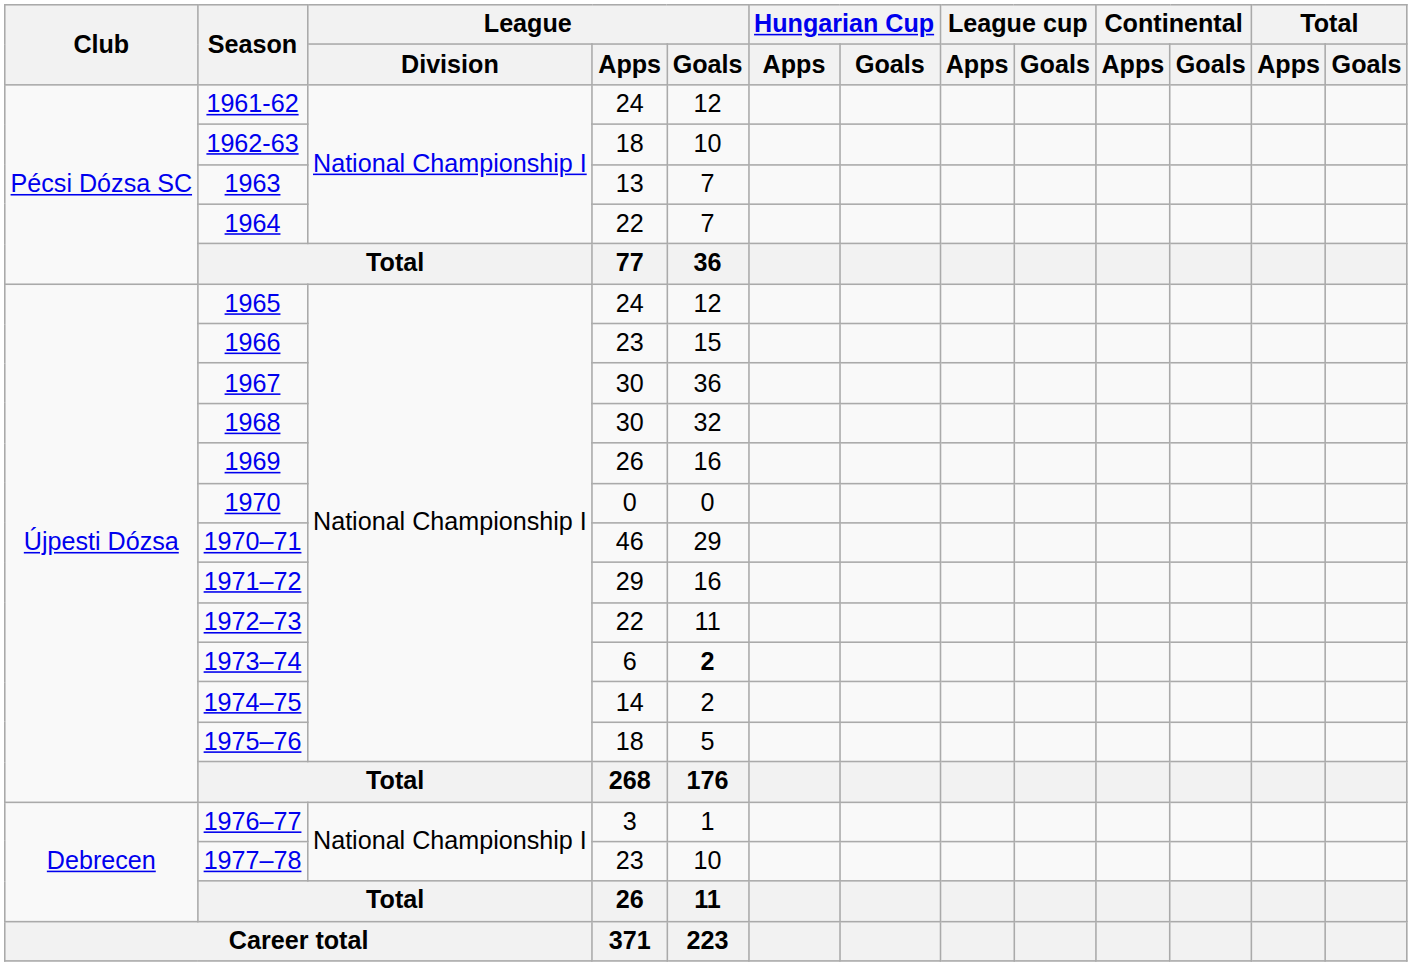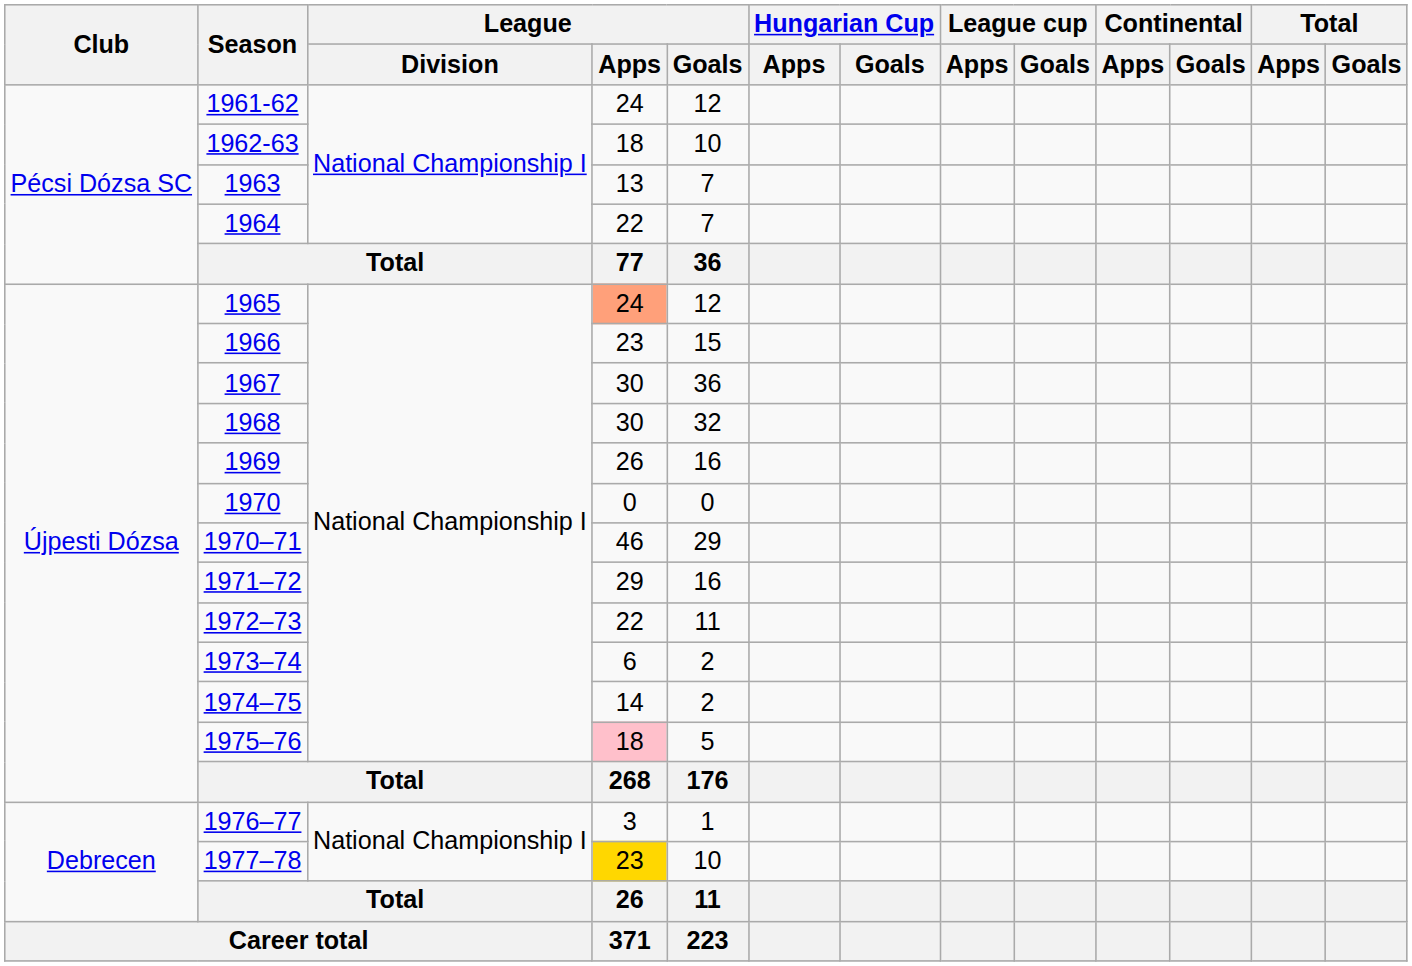(630, 303) no background -> (630, 303) lightsalmon background
(708, 661) bold -> (708, 661) normal
(630, 741) no background -> (630, 741) pink background
(630, 861) no background -> (630, 861) gold background
